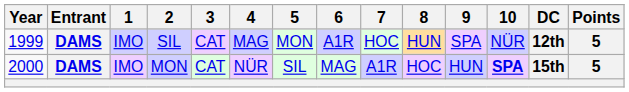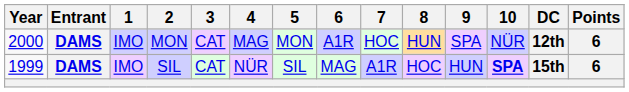(26, 41) 1999 -> (26, 41) 2000
(169, 41) SIL -> (169, 41) MON
(596, 41) 5 -> (596, 41) 6
(26, 66) 2000 -> (26, 66) 1999
(169, 66) MON -> (169, 66) SIL
(596, 66) 5 -> (596, 66) 6
